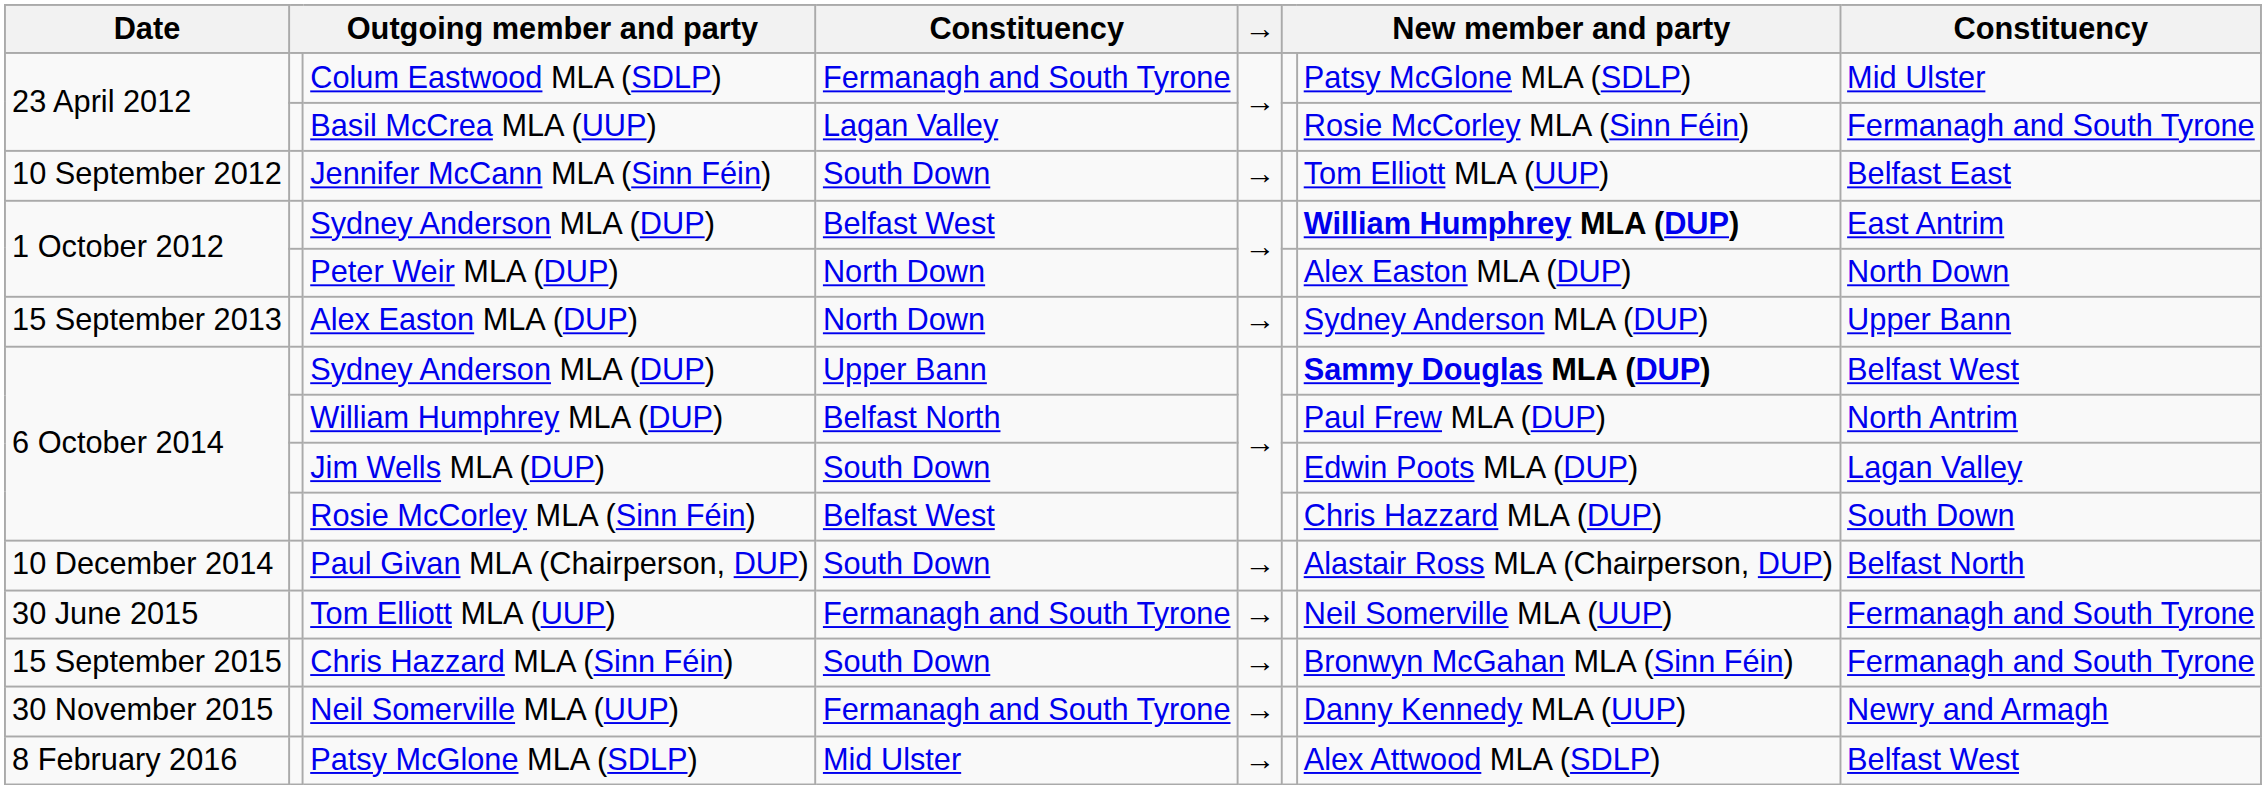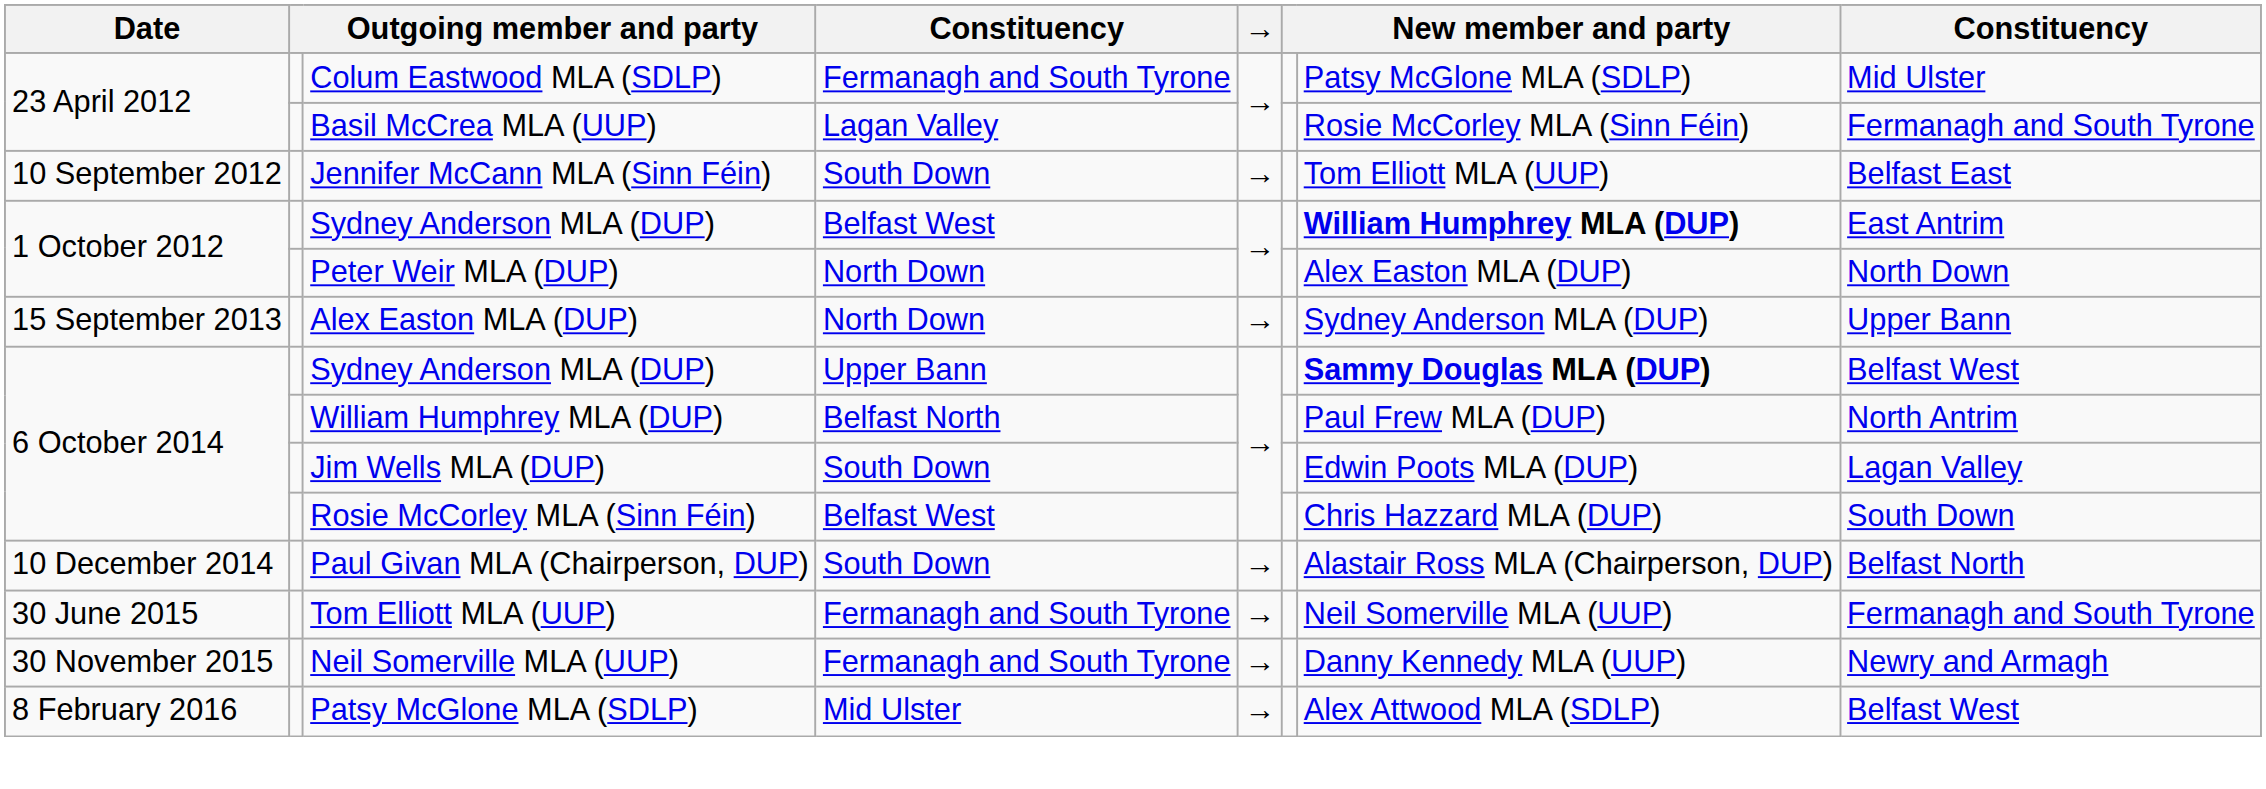- row: (147, 662)
